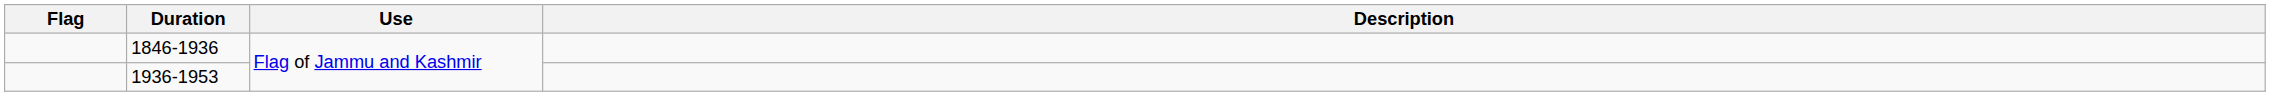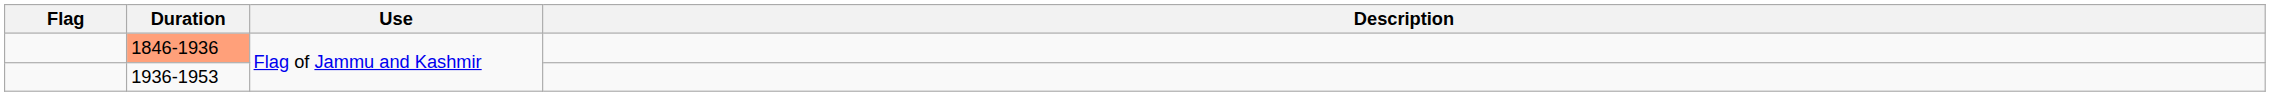(175, 47) no background -> (175, 47) lightsalmon background
